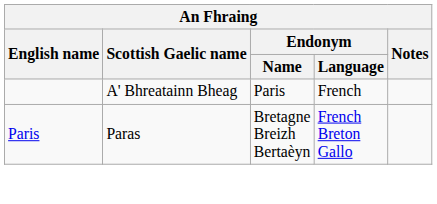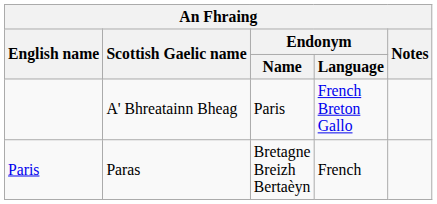(339, 91) French -> (339, 109) French Breton Gallo
(339, 134) French Breton Gallo -> (339, 169) French
